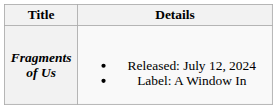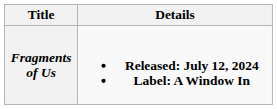(175, 73) normal -> (175, 73) bold
